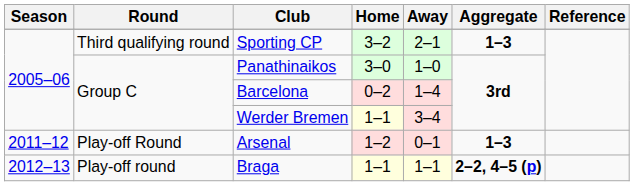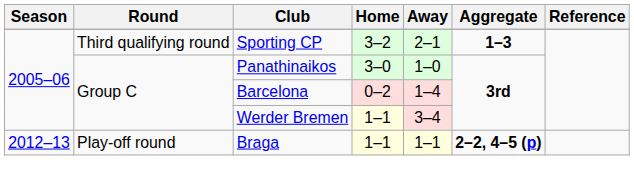- row: (264, 142)
